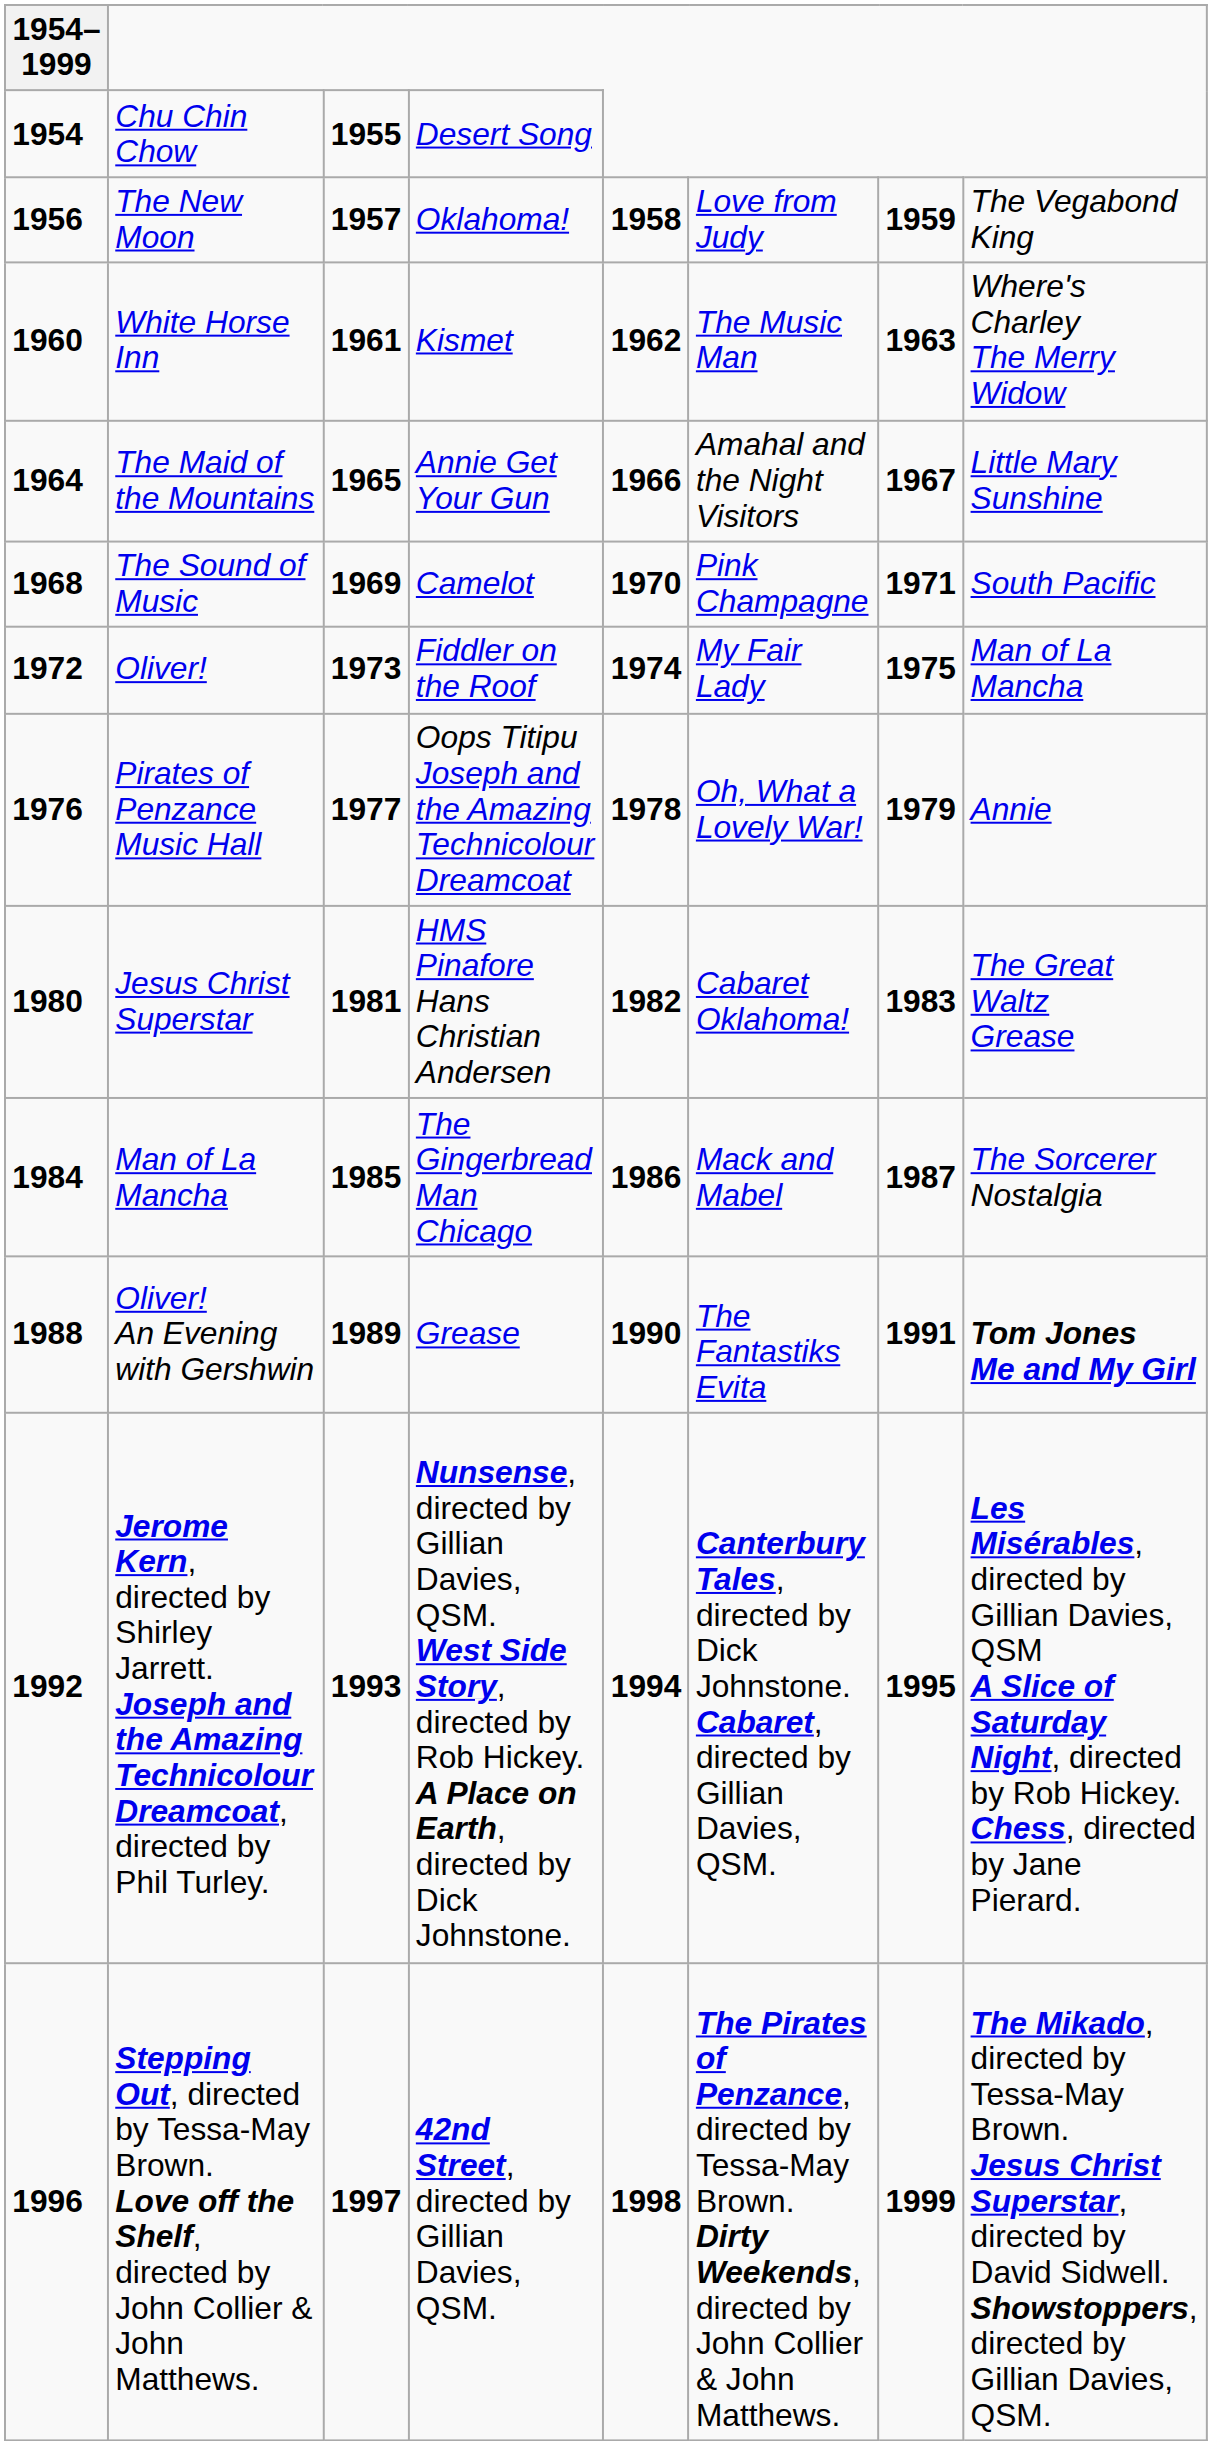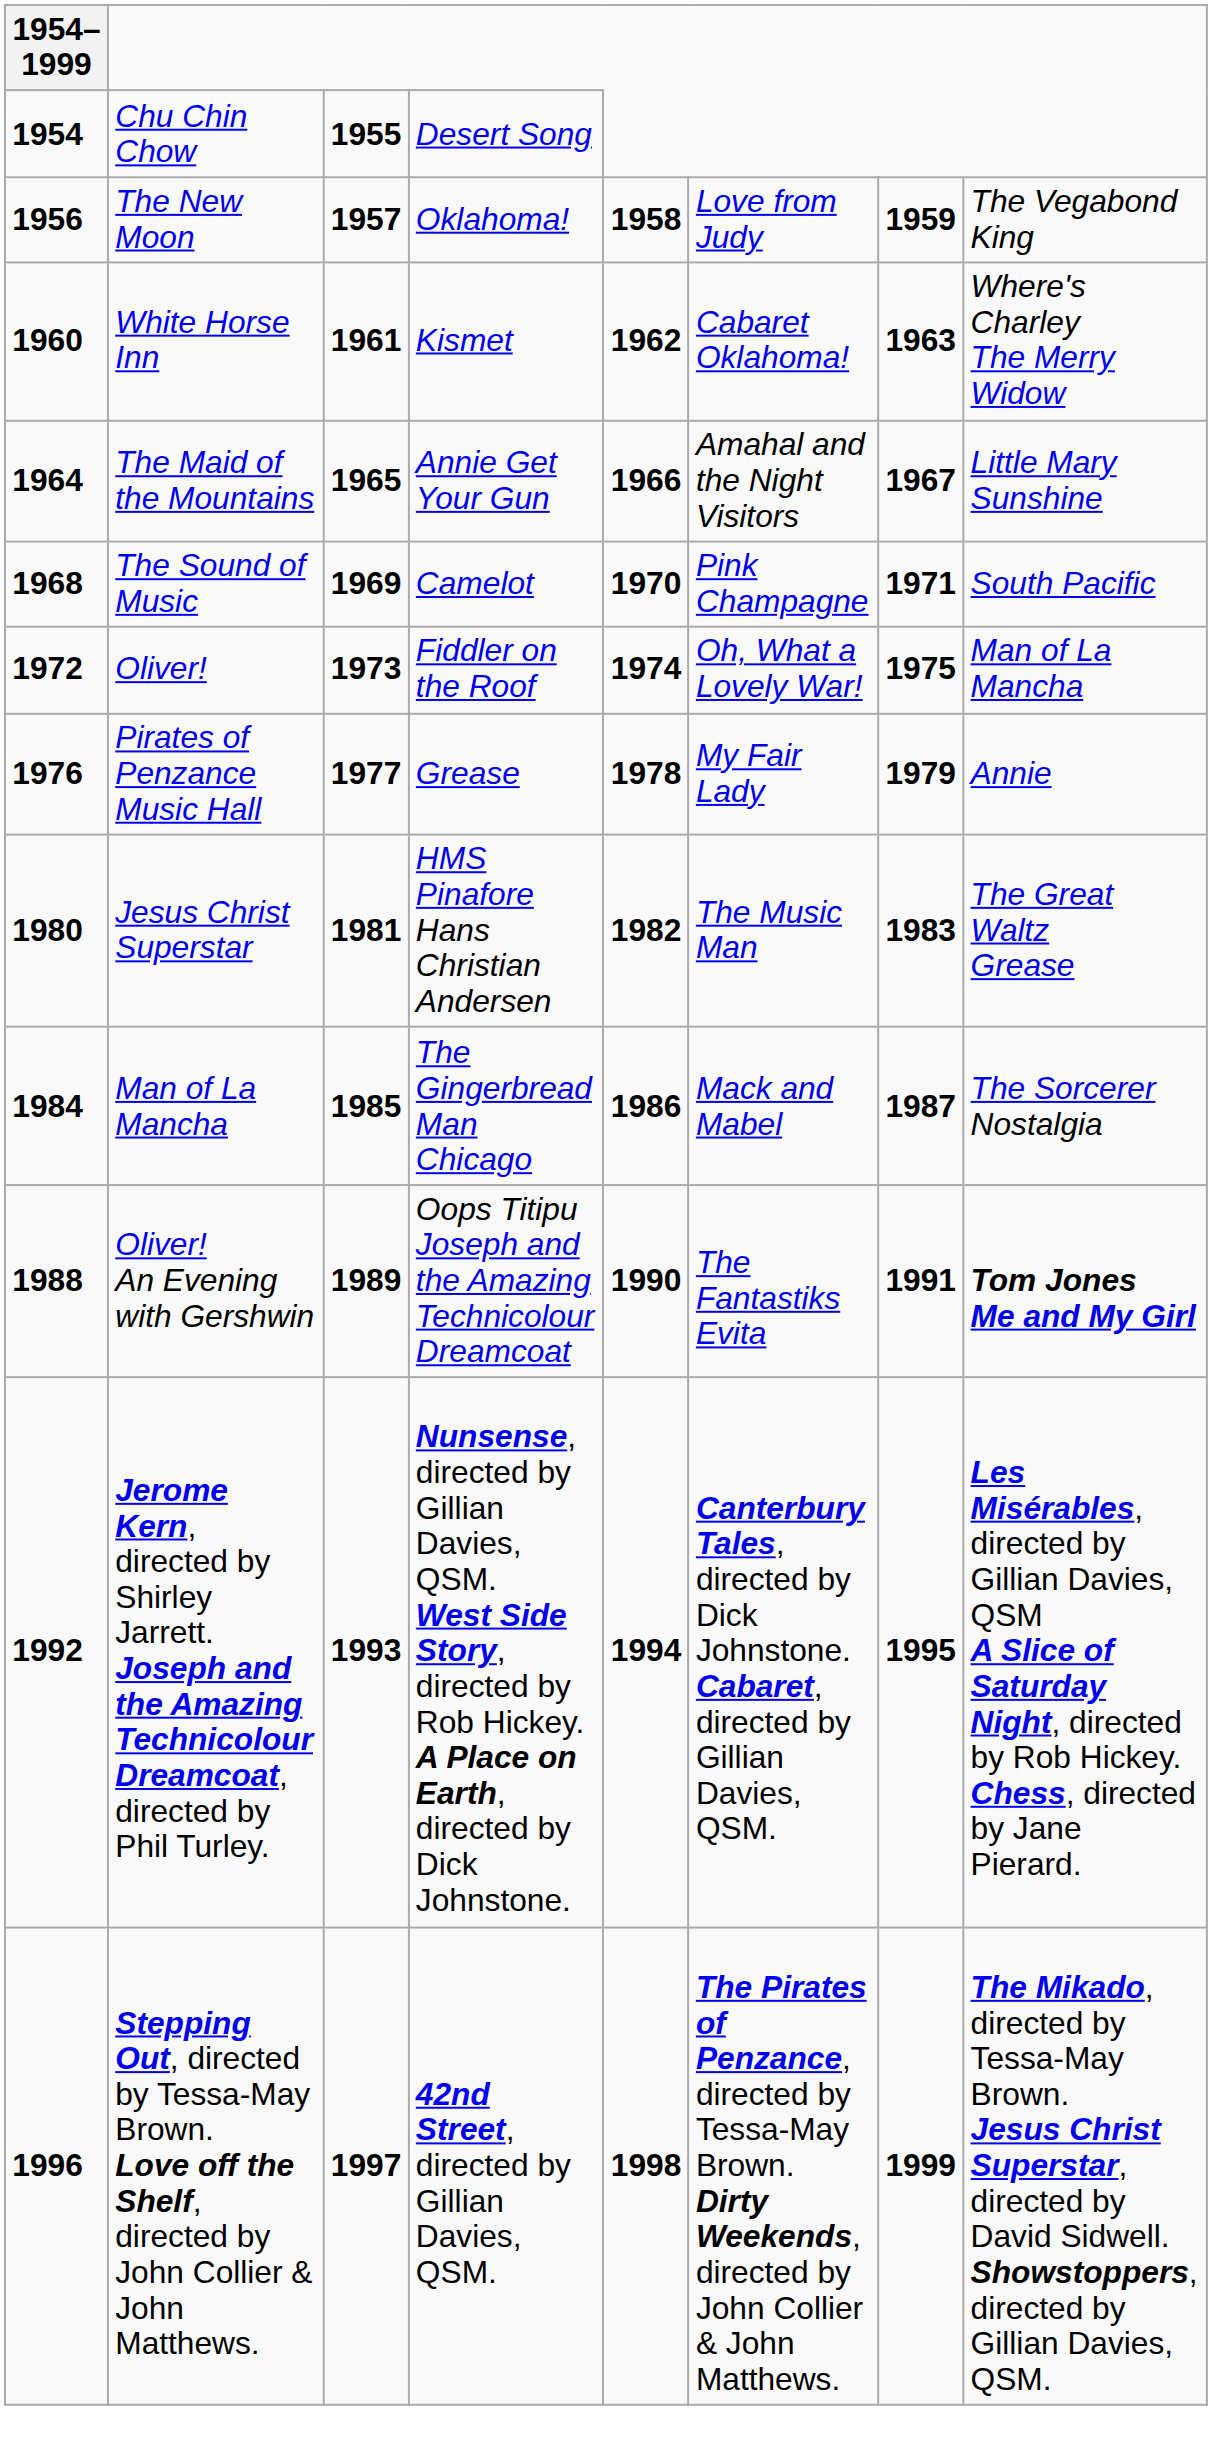(769, 340) The Music Man -> (772, 340) Cabaret Oklahoma!
(749, 669) My Fair Lady -> (779, 669) Oh, What a Lovely War!
(505, 808) Oops Titipu Joseph and the Amazing Technicolour Dreamcoat -> (468, 773) Grease
(779, 808) Oh, What a Lovely War! -> (749, 773) My Fair Lady
(772, 1001) Cabaret Oklahoma! -> (769, 930) The Music Man
(468, 1333) Grease -> (505, 1280) Oops Titipu Joseph and the Amazing Technicolour Dreamcoat
